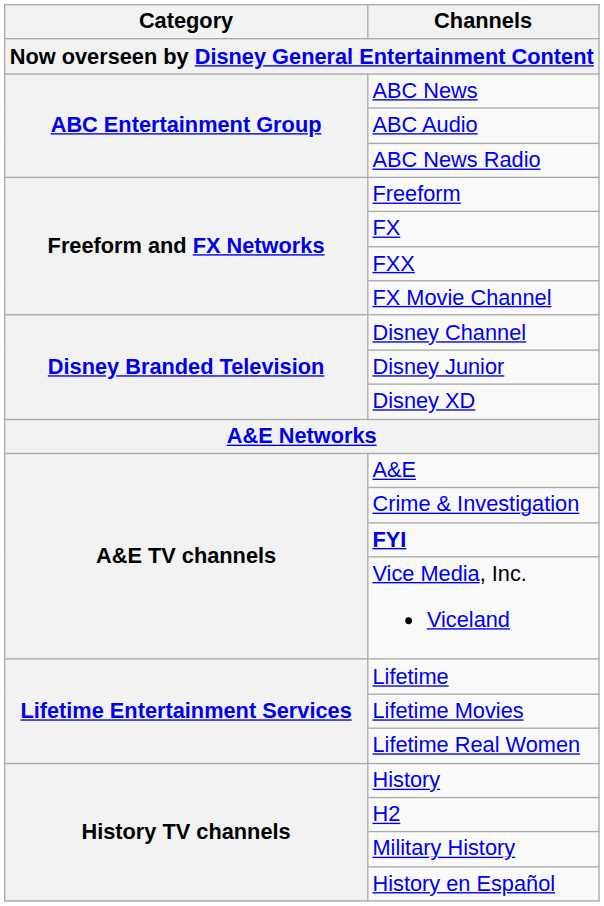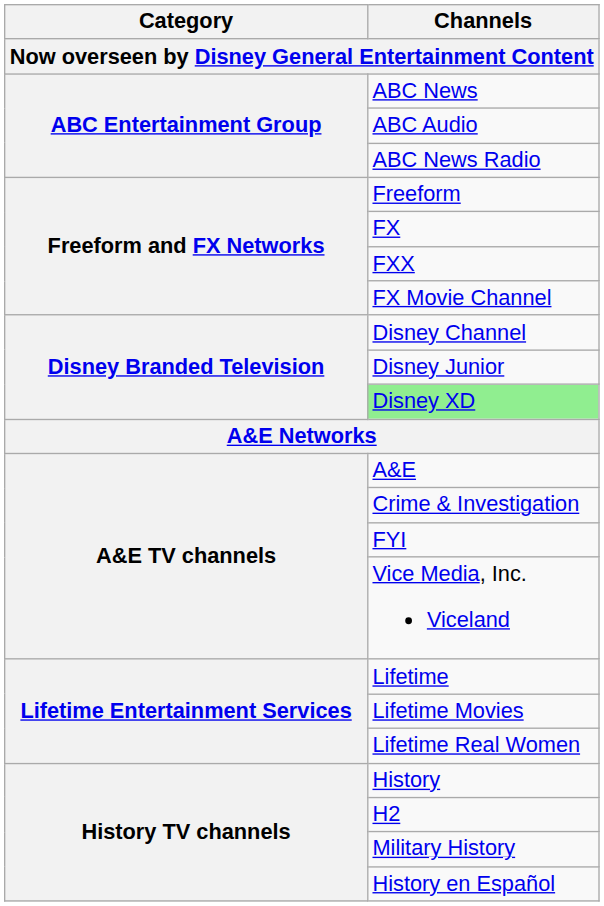(424, 401) no background -> (424, 401) lightgreen background
(389, 539) bold -> (389, 539) normal
